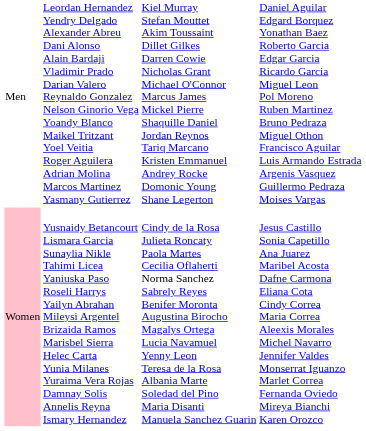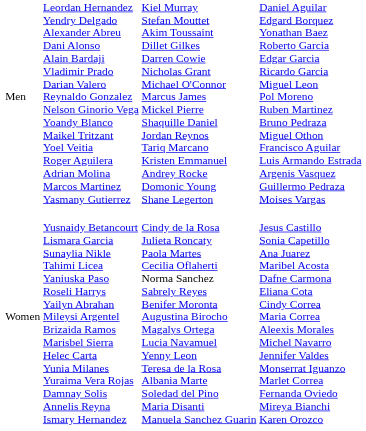(23, 317) pink background -> (23, 317) no background
